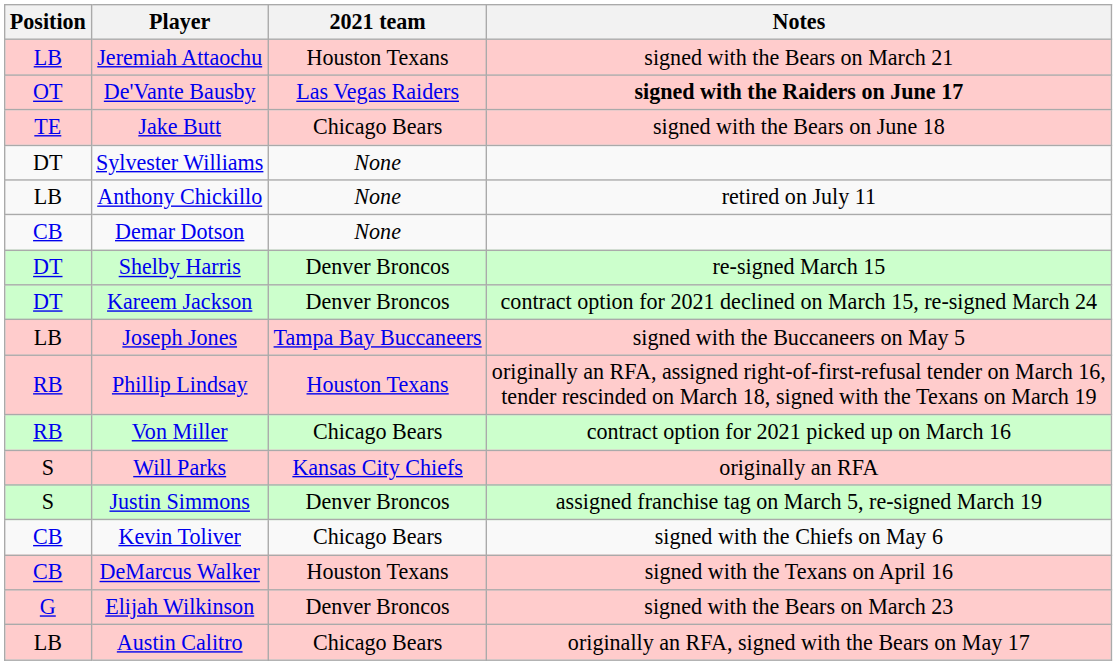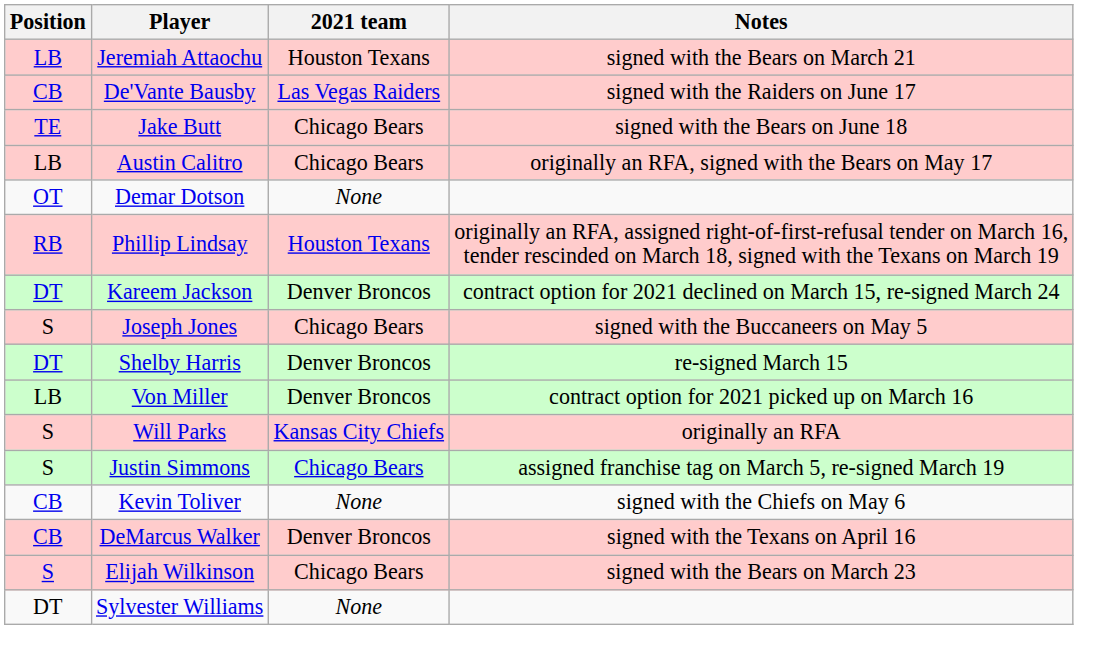(48, 92) OT -> (48, 92) CB
(799, 92) bold -> (761, 92) normal
rows swapped: (180, 642) <-> (180, 162)
- row: (180, 197)
(48, 232) CB -> (48, 197) OT
rows swapped: (180, 267) <-> (180, 384)
(48, 337) LB -> (48, 326) S
(378, 337) Tampa Bay Buccaneers -> (359, 326) Chicago Bears
(48, 432) RB -> (48, 397) LB
(378, 432) Chicago Bears -> (359, 397) Denver Broncos
(378, 502) Denver Broncos -> (359, 467) Chicago Bears
(378, 537) Chicago Bears -> (359, 502) None
(378, 572) Houston Texans -> (359, 537) Denver Broncos
(48, 607) G -> (48, 572) S
(378, 607) Denver Broncos -> (359, 572) Chicago Bears
